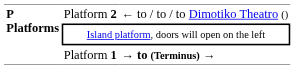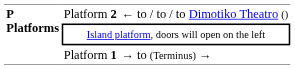(168, 54) bold -> (166, 54) normal
